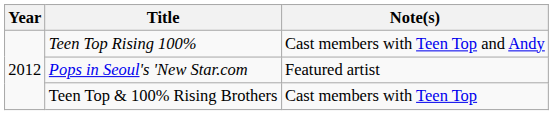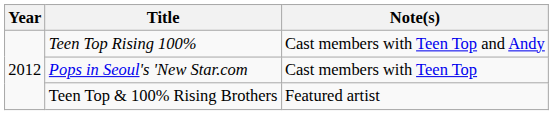(332, 69) Featured artist -> (381, 69) Cast members with Teen Top
(381, 95) Cast members with Teen Top -> (332, 95) Featured artist
